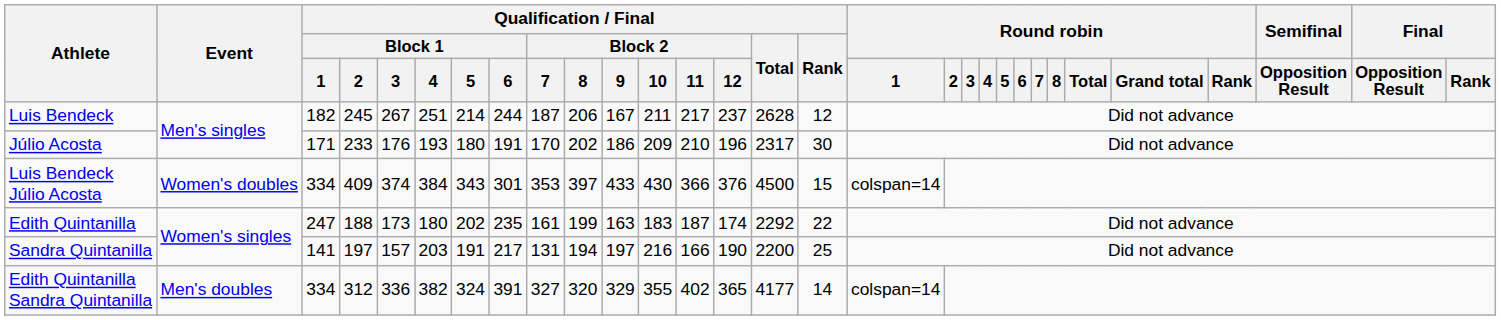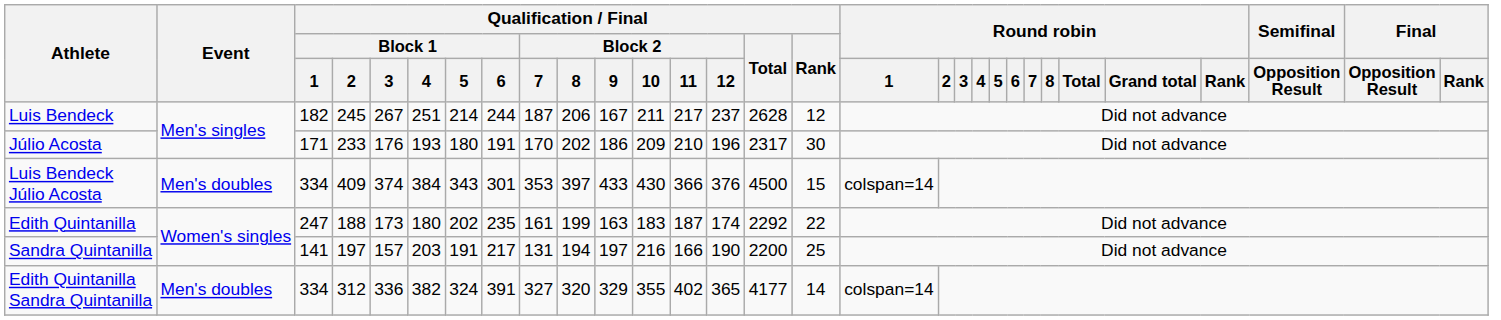(229, 184) Women's doubles -> (216, 184) Men's doubles
